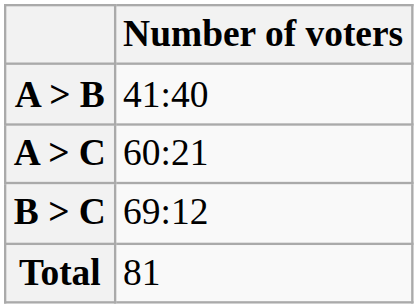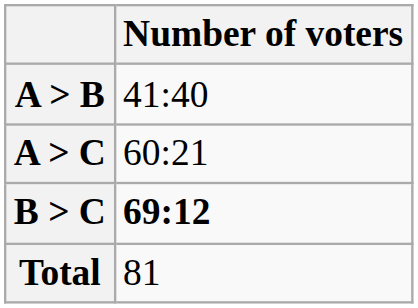(166, 212) normal -> (167, 212) bold
